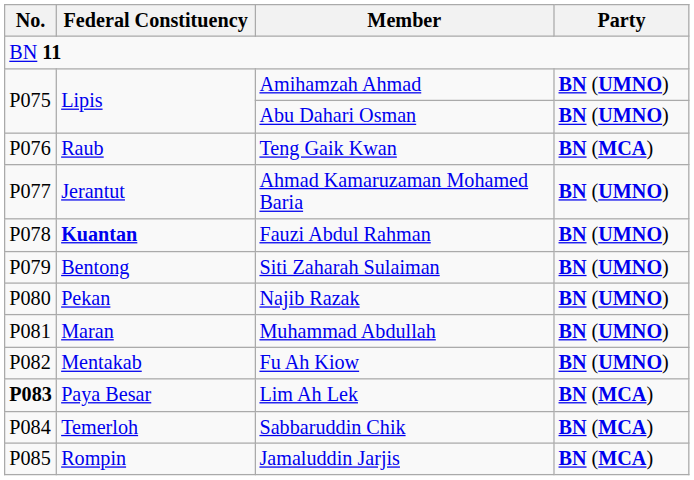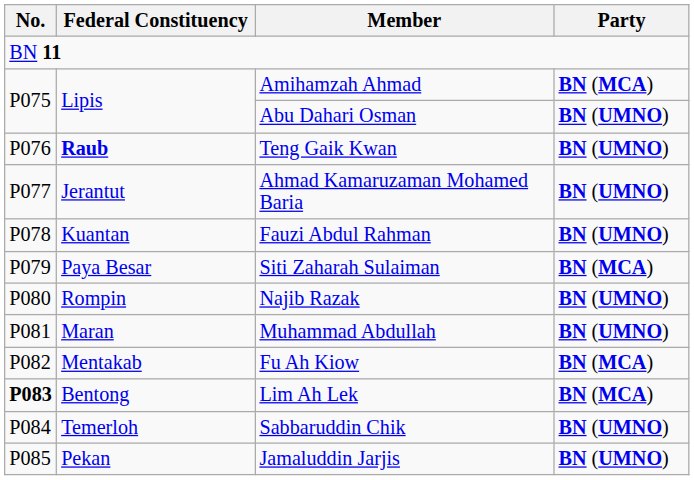(614, 84) BN (UMNO) -> (606, 84) BN (MCA)
(82, 148) normal -> (85, 148) bold
(606, 148) BN (MCA) -> (614, 148) BN (UMNO)
(99, 235) bold -> (95, 235) normal
(95, 266) Bentong -> (106, 266) Paya Besar
(614, 266) BN (UMNO) -> (606, 266) BN (MCA)
(86, 298) Pekan -> (94, 298) Rompin
(614, 362) BN (UMNO) -> (606, 362) BN (MCA)
(106, 394) Paya Besar -> (95, 394) Bentong
(606, 426) BN (MCA) -> (614, 426) BN (UMNO)
(94, 458) Rompin -> (86, 458) Pekan
(606, 458) BN (MCA) -> (614, 458) BN (UMNO)
